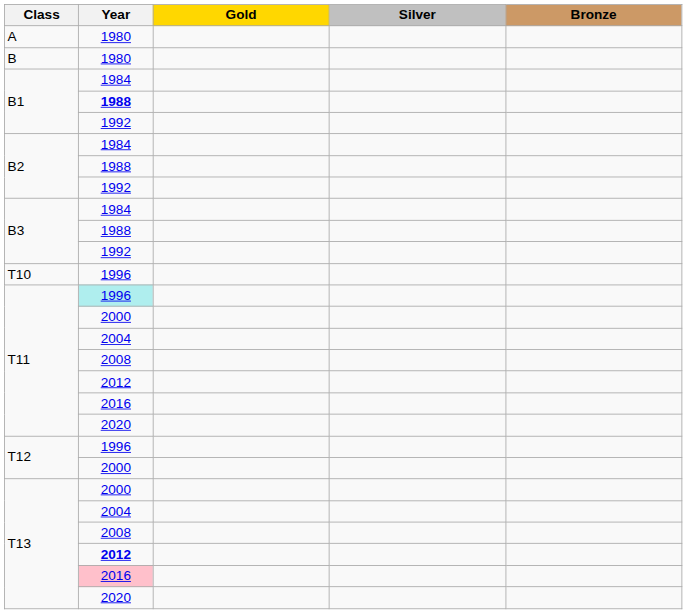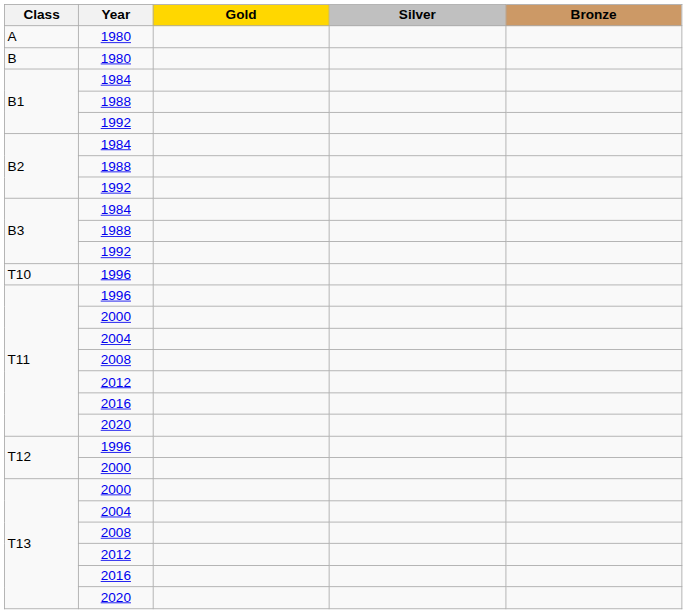(116, 101) bold -> (116, 101) normal
(116, 295) paleturquoise background -> (116, 295) no background
(116, 554) bold -> (116, 554) normal
(116, 576) pink background -> (116, 576) no background
